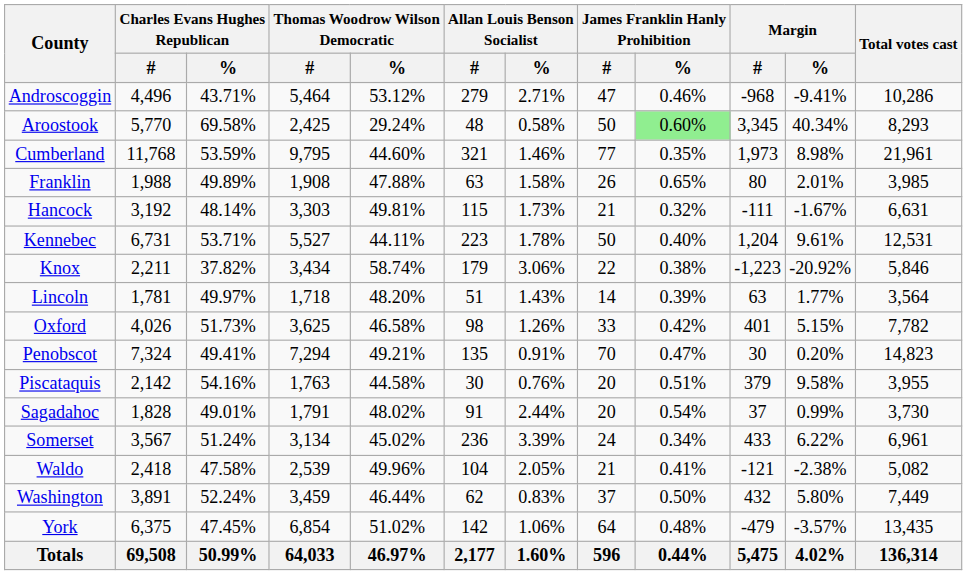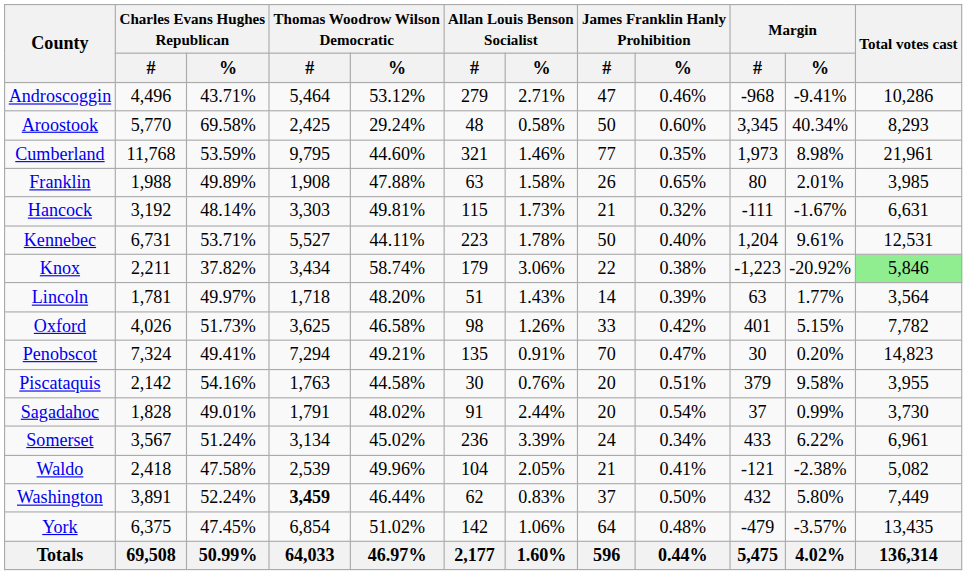(683, 125) lightgreen background -> (683, 125) no background
(908, 268) no background -> (908, 268) lightgreen background
(310, 497) normal -> (310, 497) bold
